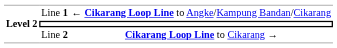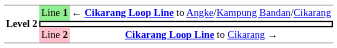(55, 13) no background -> (55, 13) lightgreen background
(55, 35) no background -> (55, 35) pink background
